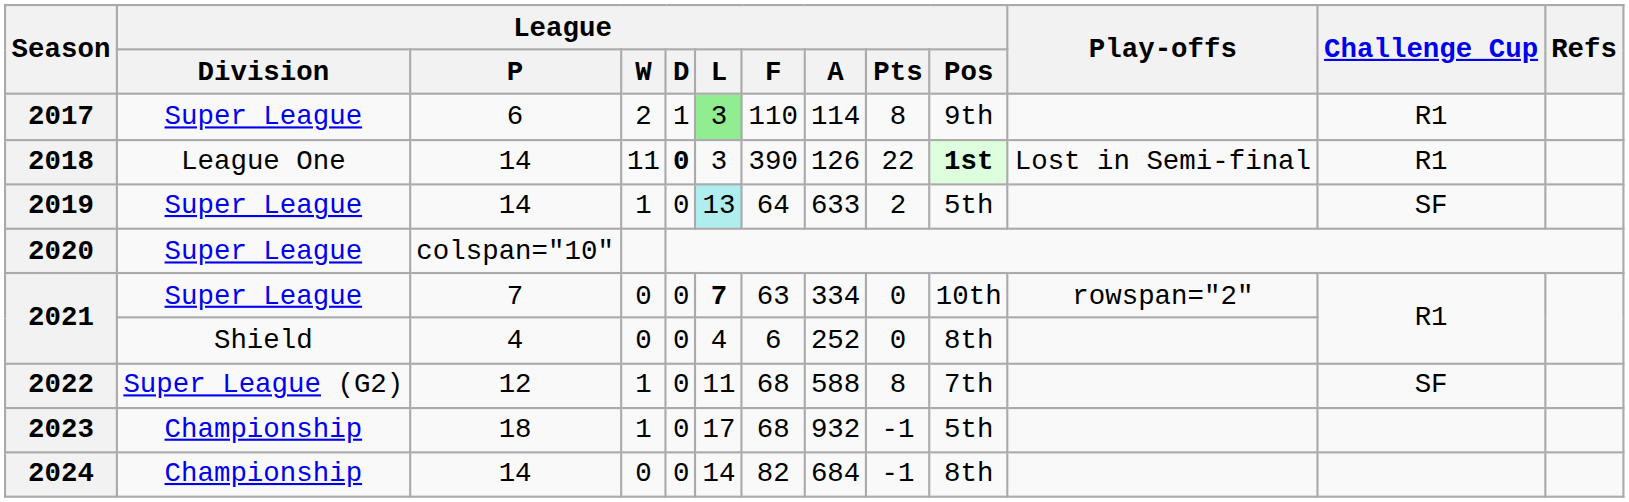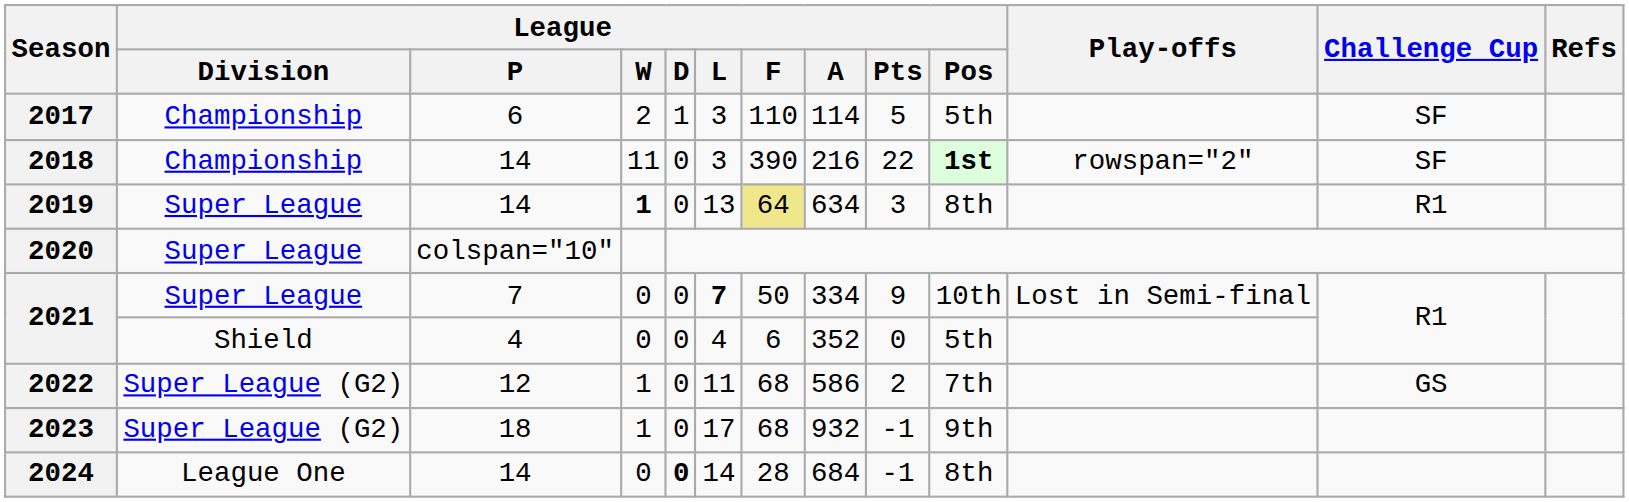(263, 117) Super League -> (263, 117) Championship
(719, 117) lightgreen background -> (719, 117) no background
(898, 117) 8 -> (898, 117) 5
(969, 117) 9th -> (969, 117) 5th
(1431, 117) R1 -> (1431, 117) SF
(263, 162) League One -> (263, 162) Championship
(681, 162) bold -> (681, 162) normal
(836, 162) 126 -> (836, 162) 216
(1163, 162) Lost in Semi-final -> (1163, 162) rowspan="2"
(1431, 162) R1 -> (1431, 162) SF
(643, 206) normal -> (643, 206) bold
(719, 206) paleturquoise background -> (719, 206) no background
(773, 206) no background -> (773, 206) khaki background
(836, 206) 633 -> (836, 206) 634
(898, 206) 2 -> (898, 206) 3
(969, 206) 5th -> (969, 206) 8th
(1431, 206) SF -> (1431, 206) R1
(773, 296) 63 -> (773, 296) 50
(898, 296) 0 -> (898, 296) 9
(1163, 296) rowspan="2" -> (1163, 296) Lost in Semi-final
(836, 340) 252 -> (836, 340) 352
(969, 340) 8th -> (969, 340) 5th
(836, 385) 588 -> (836, 385) 586
(898, 385) 8 -> (898, 385) 2
(1431, 385) SF -> (1431, 385) GS
(263, 430) Championship -> (263, 430) Super League (G2)
(969, 430) 5th -> (969, 430) 9th
(263, 474) Championship -> (263, 474) League One
(681, 474) normal -> (681, 474) bold
(773, 474) 82 -> (773, 474) 28
